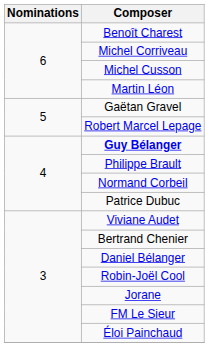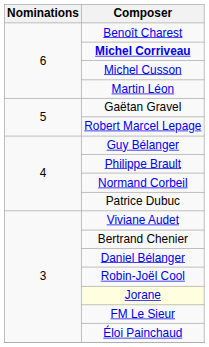(143, 51) normal -> (143, 51) bold
(143, 145) bold -> (143, 145) normal
(143, 295) no background -> (143, 295) lightyellow background
